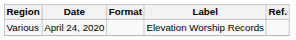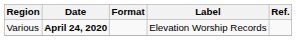(74, 27) normal -> (76, 27) bold
